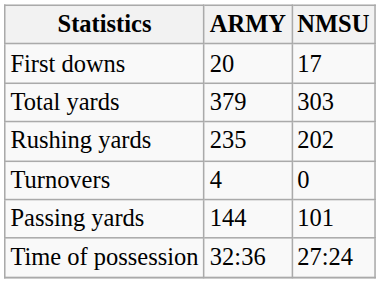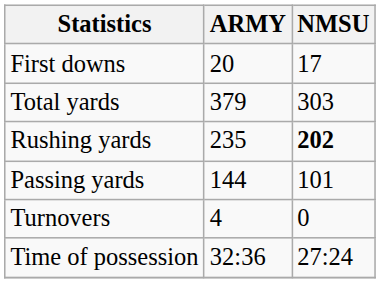(316, 140) normal -> (316, 140) bold
rows swapped: (77, 218) <-> (60, 179)
